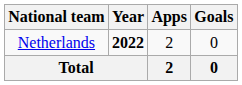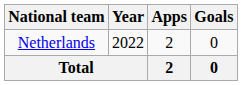(128, 42) bold -> (128, 42) normal
